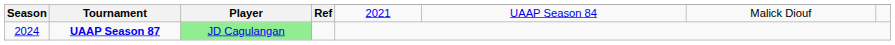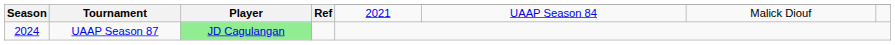(115, 31) bold -> (115, 31) normal
